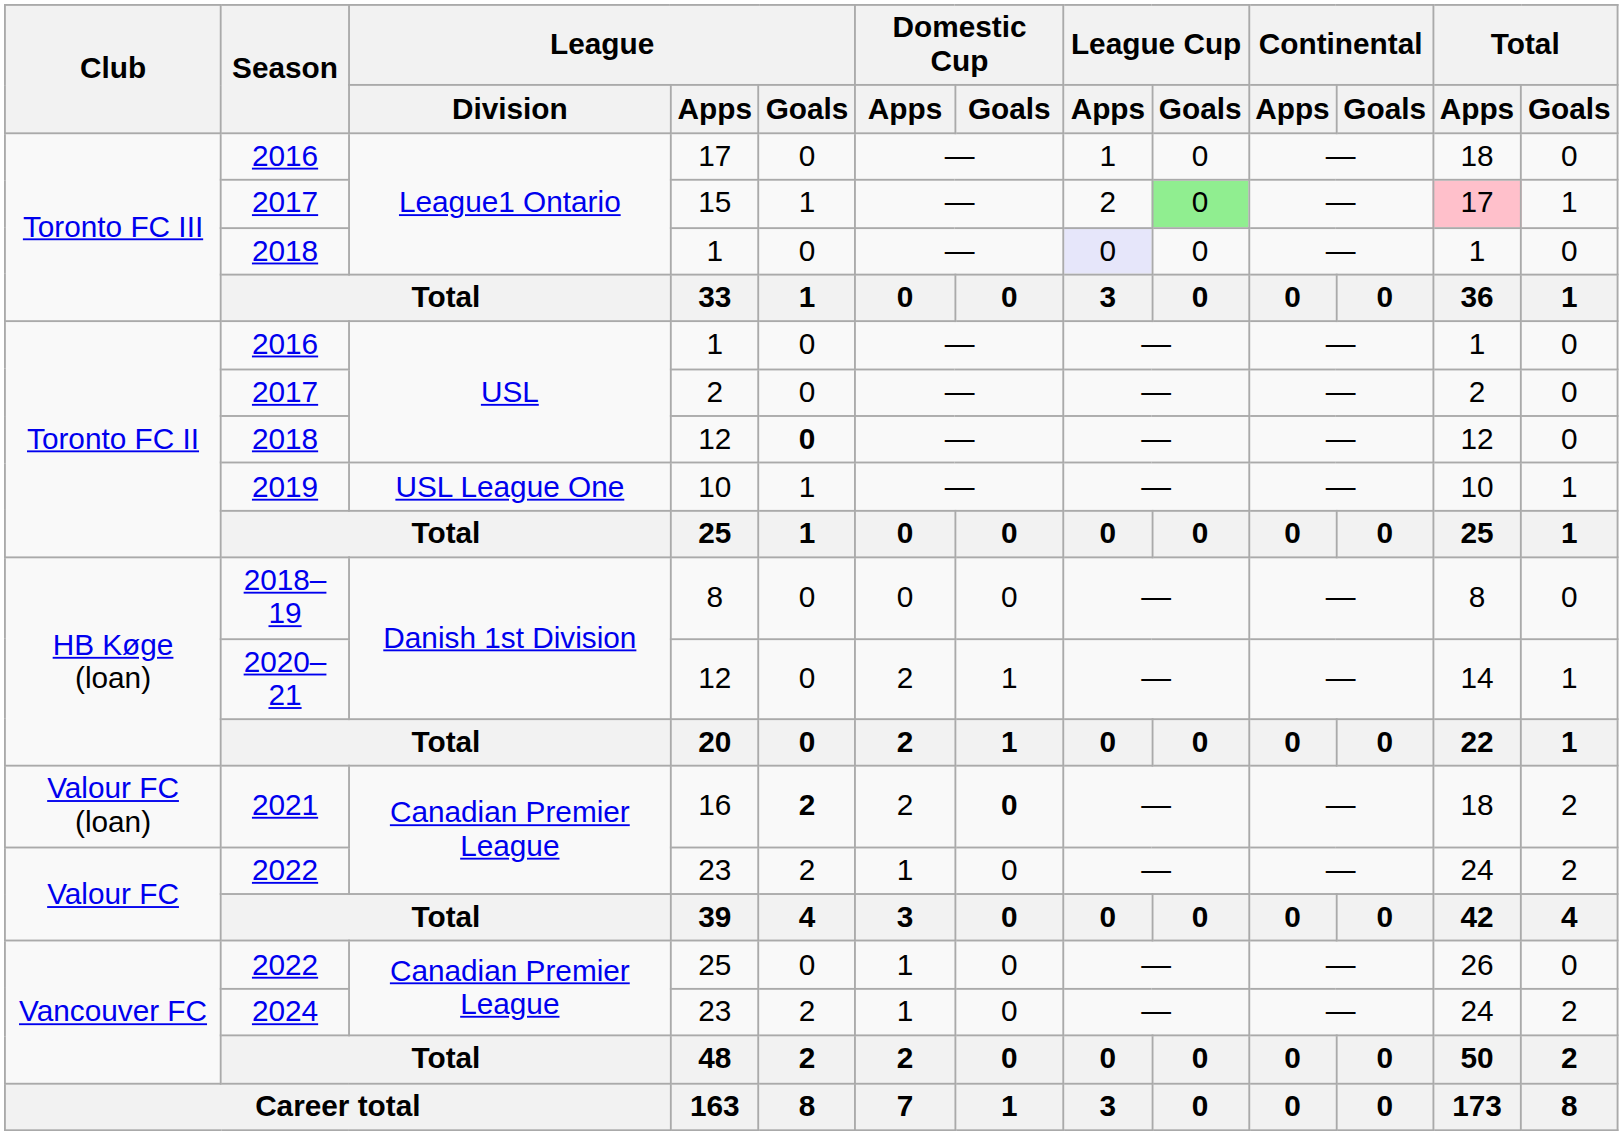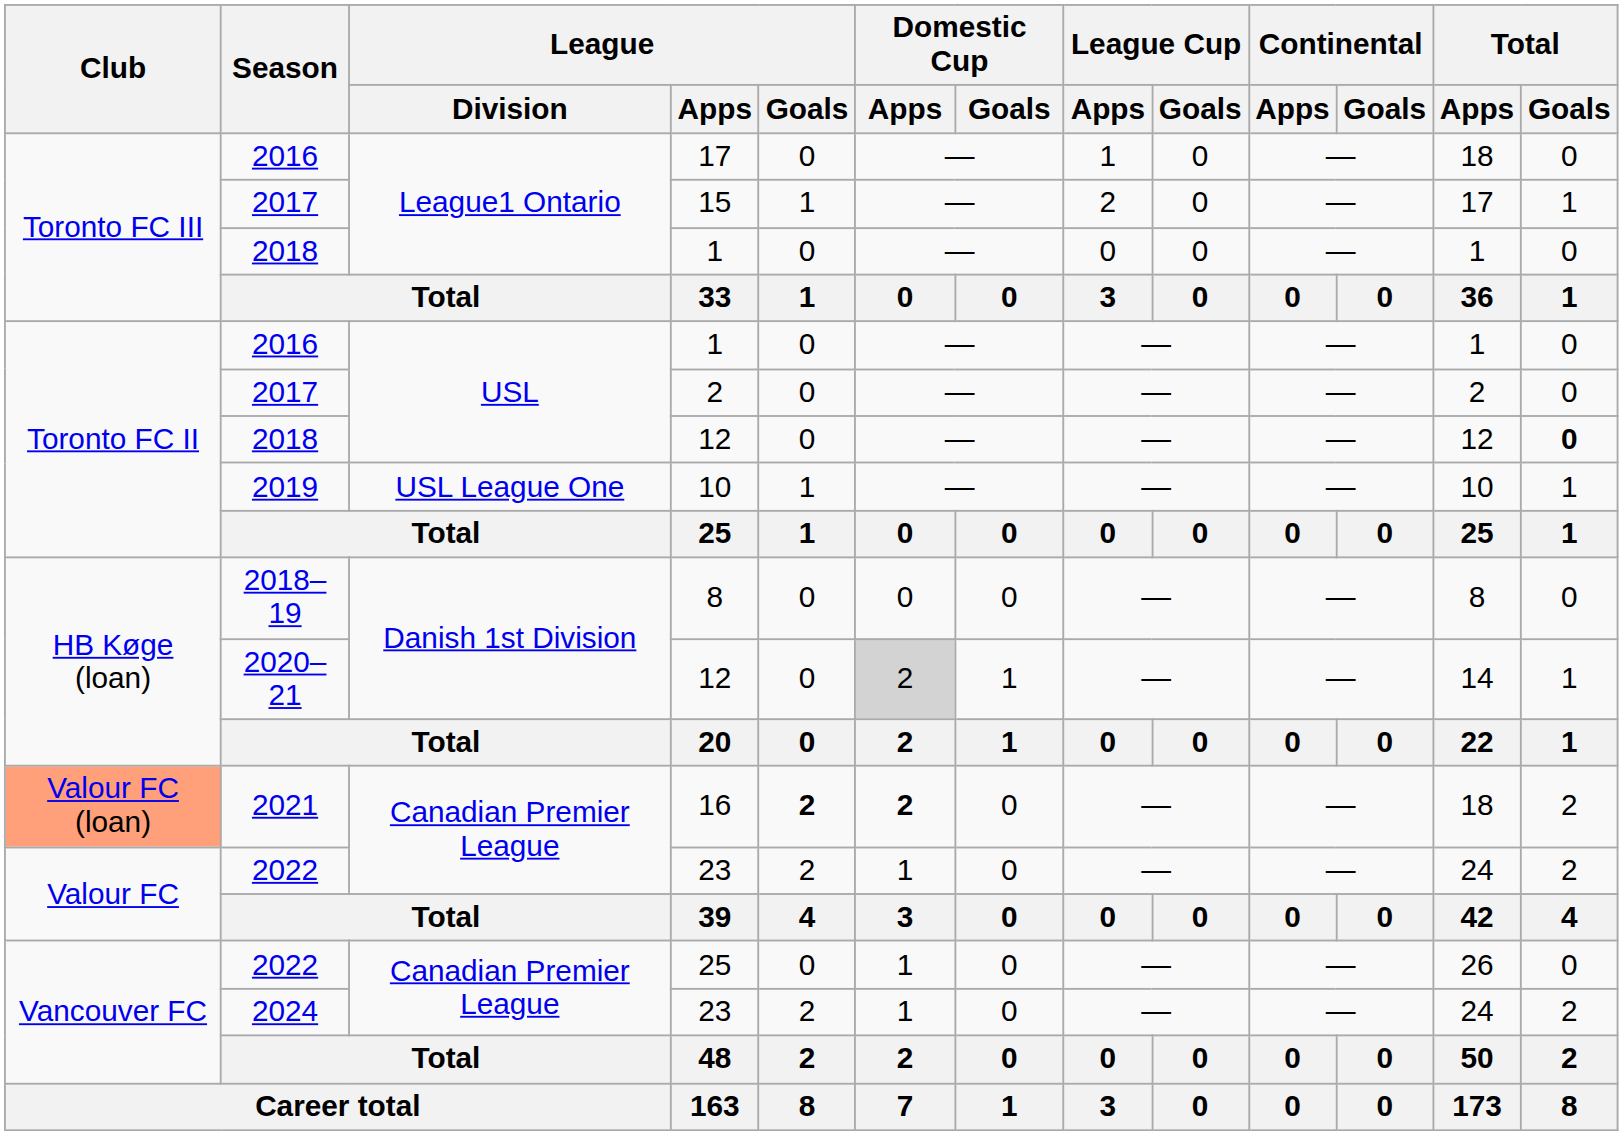(1200, 203) lightgreen background -> (1200, 203) no background
(1477, 203) pink background -> (1477, 203) no background
(1108, 250) lavender background -> (1108, 250) no background
(807, 439) bold -> (807, 439) normal
(1569, 439) normal -> (1569, 439) bold
(905, 678) no background -> (905, 678) lightgrey background
(113, 806) no background -> (113, 806) lightsalmon background
(905, 806) normal -> (905, 806) bold
(1009, 806) bold -> (1009, 806) normal
